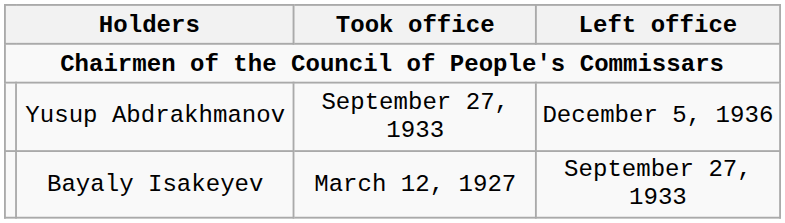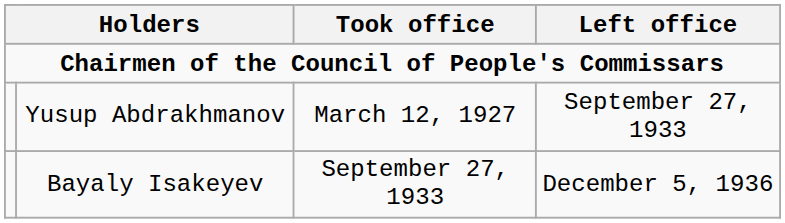(415, 117) September 27, 1933 -> (415, 117) March 12, 1927
(658, 117) December 5, 1936 -> (658, 117) September 27, 1933
(415, 184) March 12, 1927 -> (415, 184) September 27, 1933
(658, 184) September 27, 1933 -> (658, 184) December 5, 1936
